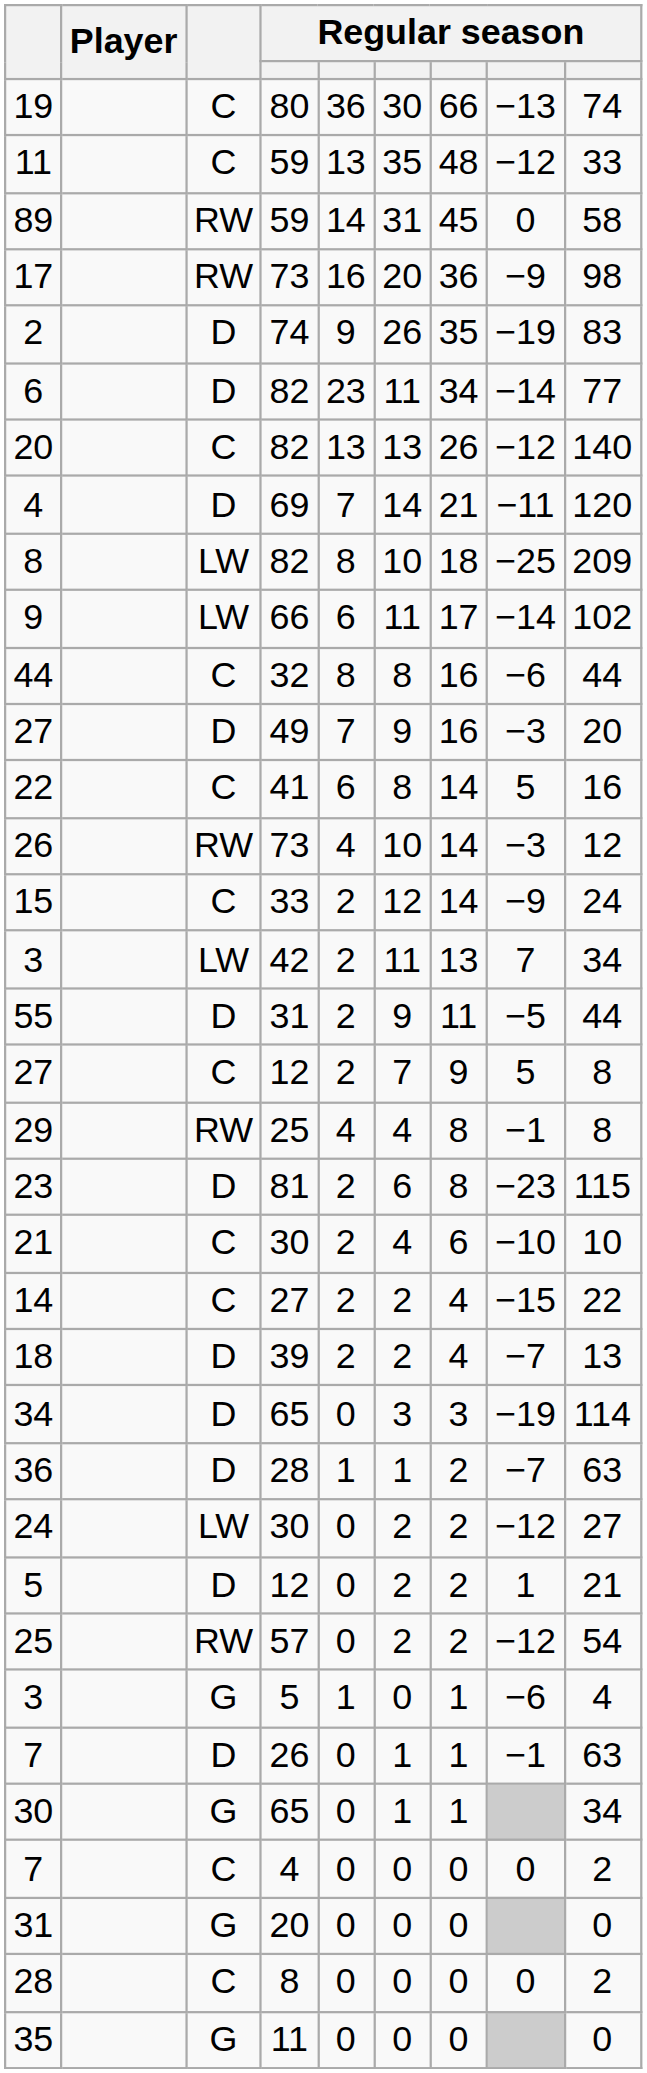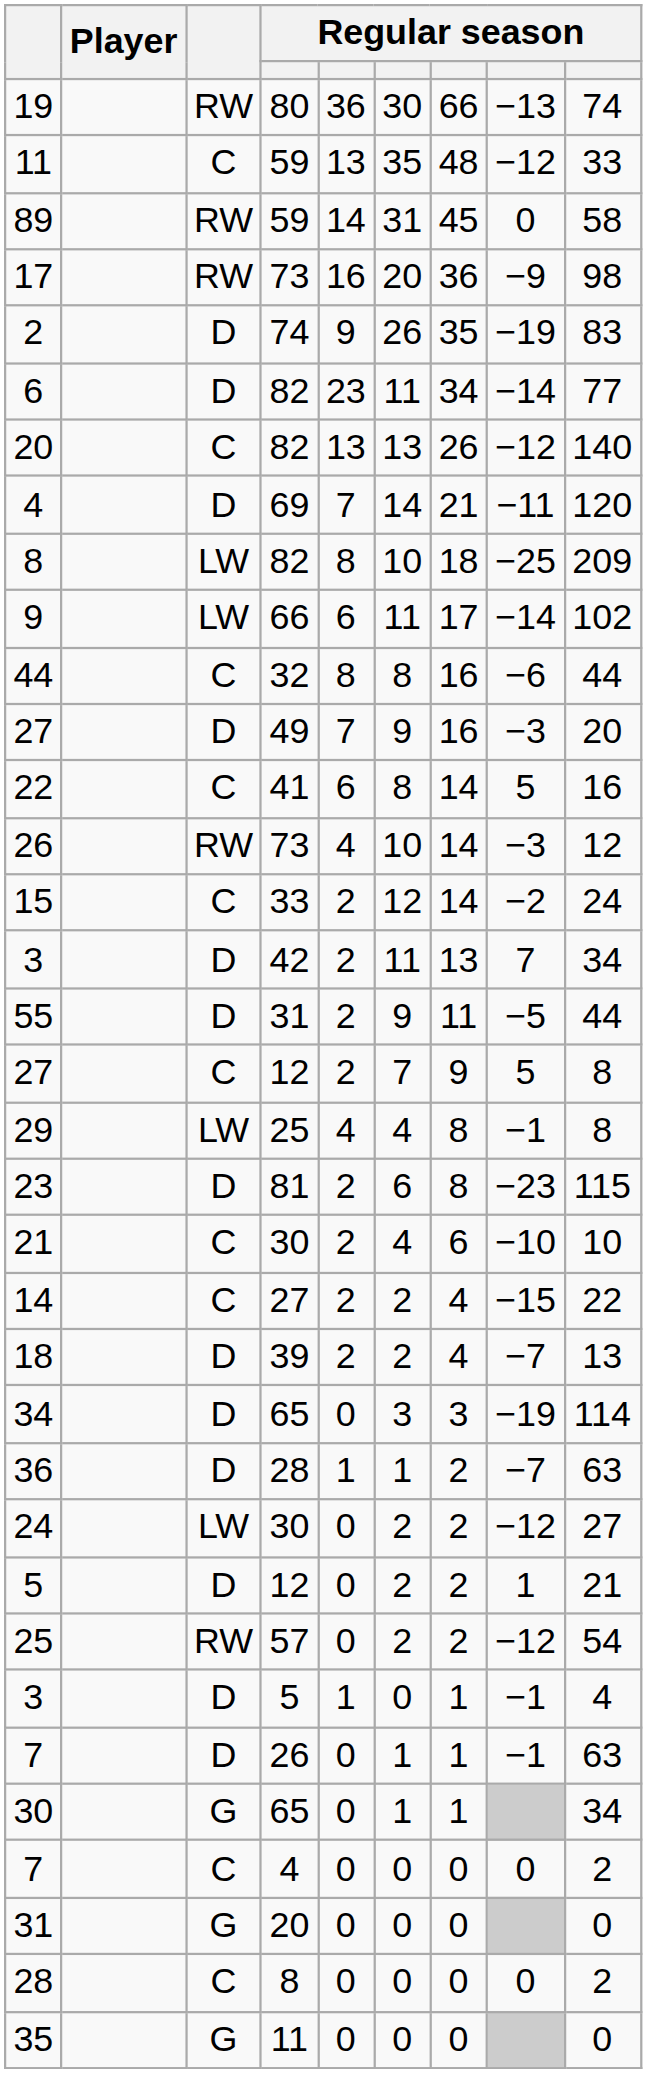(223, 106) C -> (223, 106) RW
(525, 902) −9 -> (525, 902) −2
(223, 958) LW -> (223, 958) D
(223, 1129) RW -> (223, 1129) LW
(223, 1697) G -> (223, 1697) D
(525, 1697) −6 -> (525, 1697) −1
